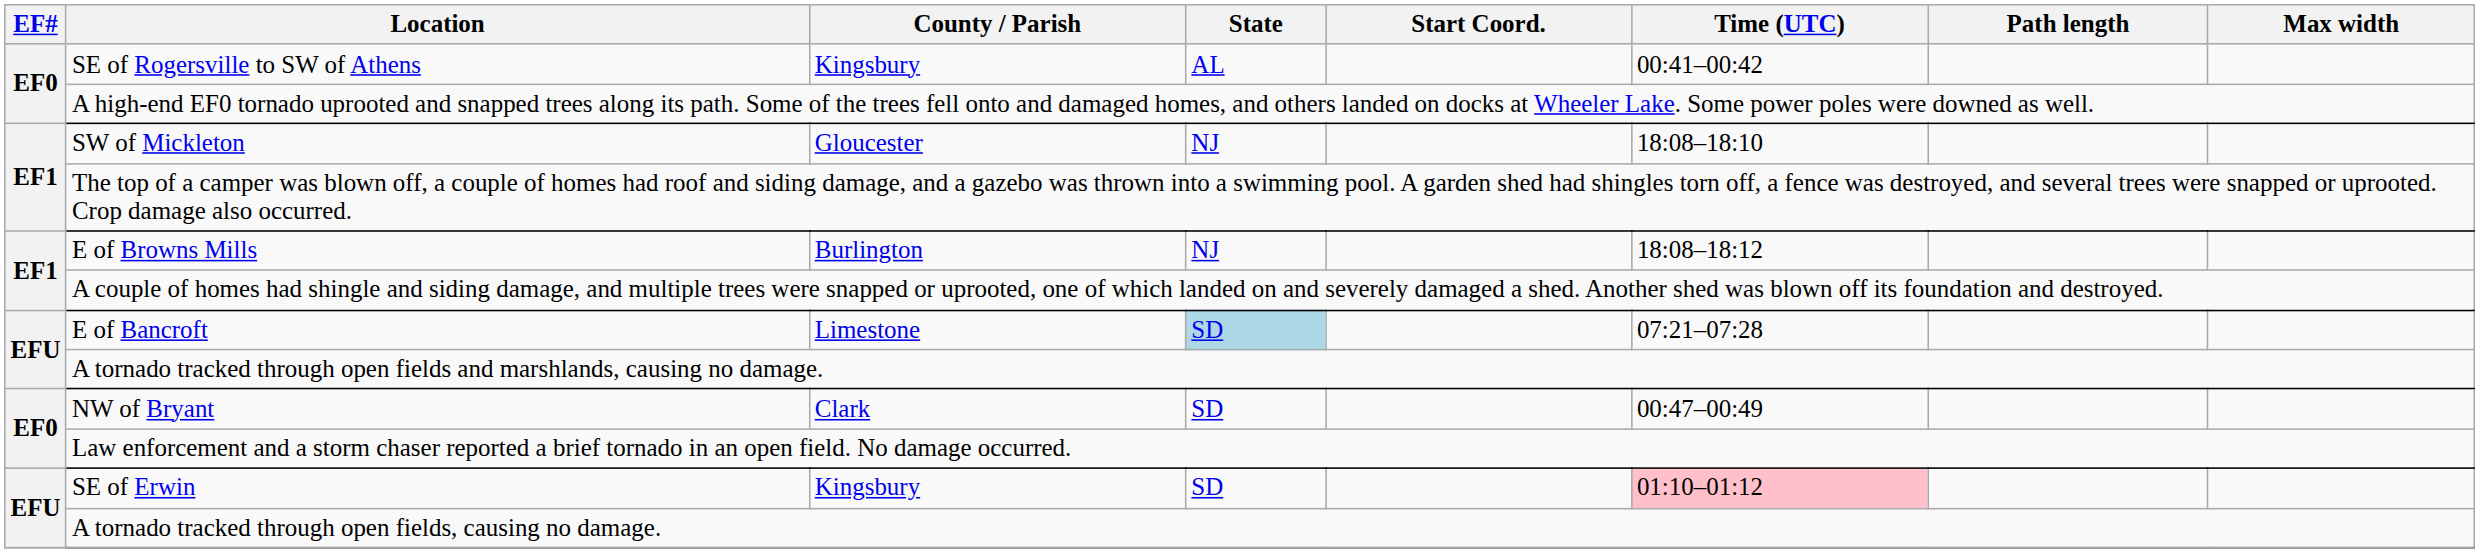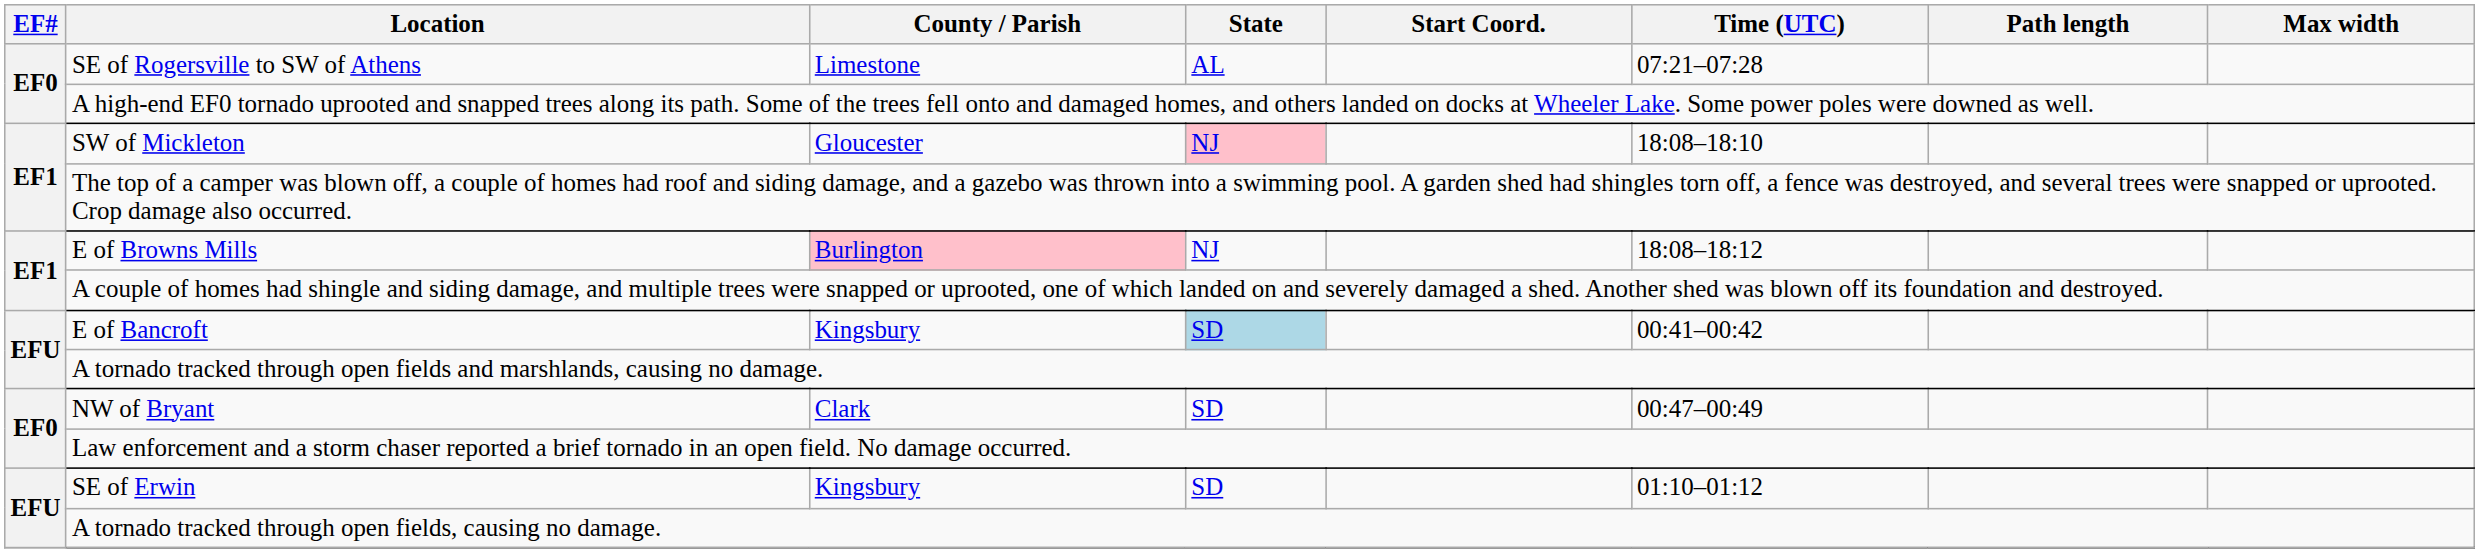(867, 63) Kingsbury -> (867, 63) Limestone
(1700, 63) 00:41–00:42 -> (1700, 63) 07:21–07:28
(1205, 143) no background -> (1205, 143) pink background
(869, 250) no background -> (869, 250) pink background
(867, 329) Limestone -> (867, 329) Kingsbury
(1700, 329) 07:21–07:28 -> (1700, 329) 00:41–00:42
(1700, 487) pink background -> (1700, 487) no background
